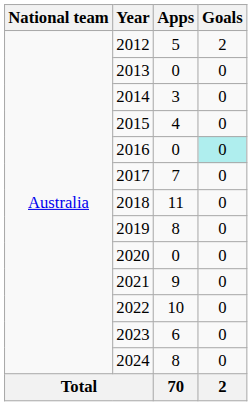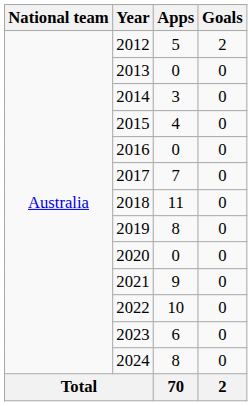(222, 149) paleturquoise background -> (222, 149) no background
